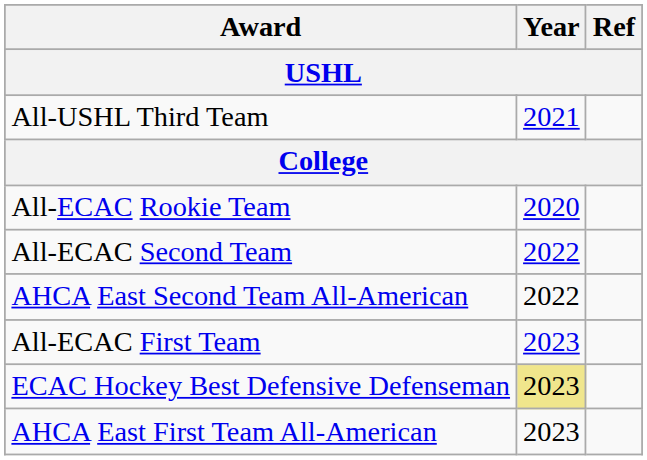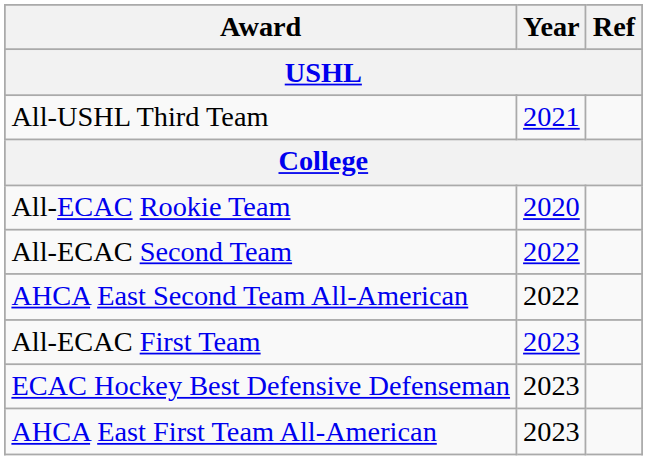(551, 386) khaki background -> (551, 386) no background
